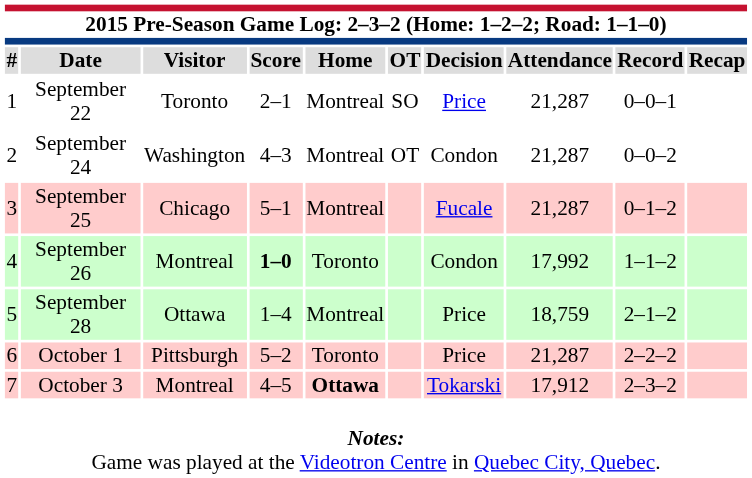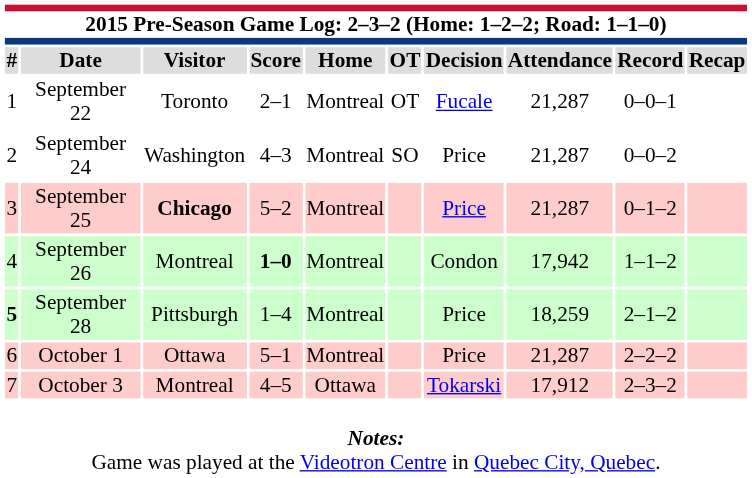(405, 101) SO -> (405, 101) OT
(464, 101) Price -> (464, 101) Fucale
(405, 154) OT -> (405, 154) SO
(464, 154) Condon -> (464, 154) Price
(195, 207) normal -> (195, 207) bold
(276, 207) 5–1 -> (276, 207) 5–2
(464, 207) Fucale -> (464, 207) Price
(345, 261) Toronto -> (345, 261) Montreal
(560, 261) 17,992 -> (560, 261) 17,942
(12, 314) normal -> (12, 314) bold
(195, 314) Ottawa -> (195, 314) Pittsburgh
(560, 314) 18,759 -> (560, 314) 18,259
(195, 355) Pittsburgh -> (195, 355) Ottawa
(276, 355) 5–2 -> (276, 355) 5–1
(345, 355) Toronto -> (345, 355) Montreal
(345, 384) bold -> (345, 384) normal
